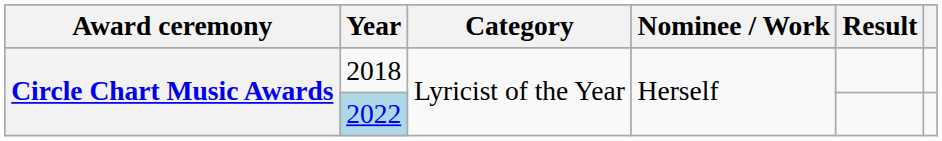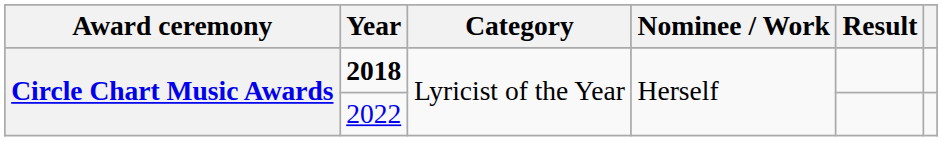(374, 69) normal -> (374, 69) bold
(374, 113) lightblue background -> (374, 113) no background
